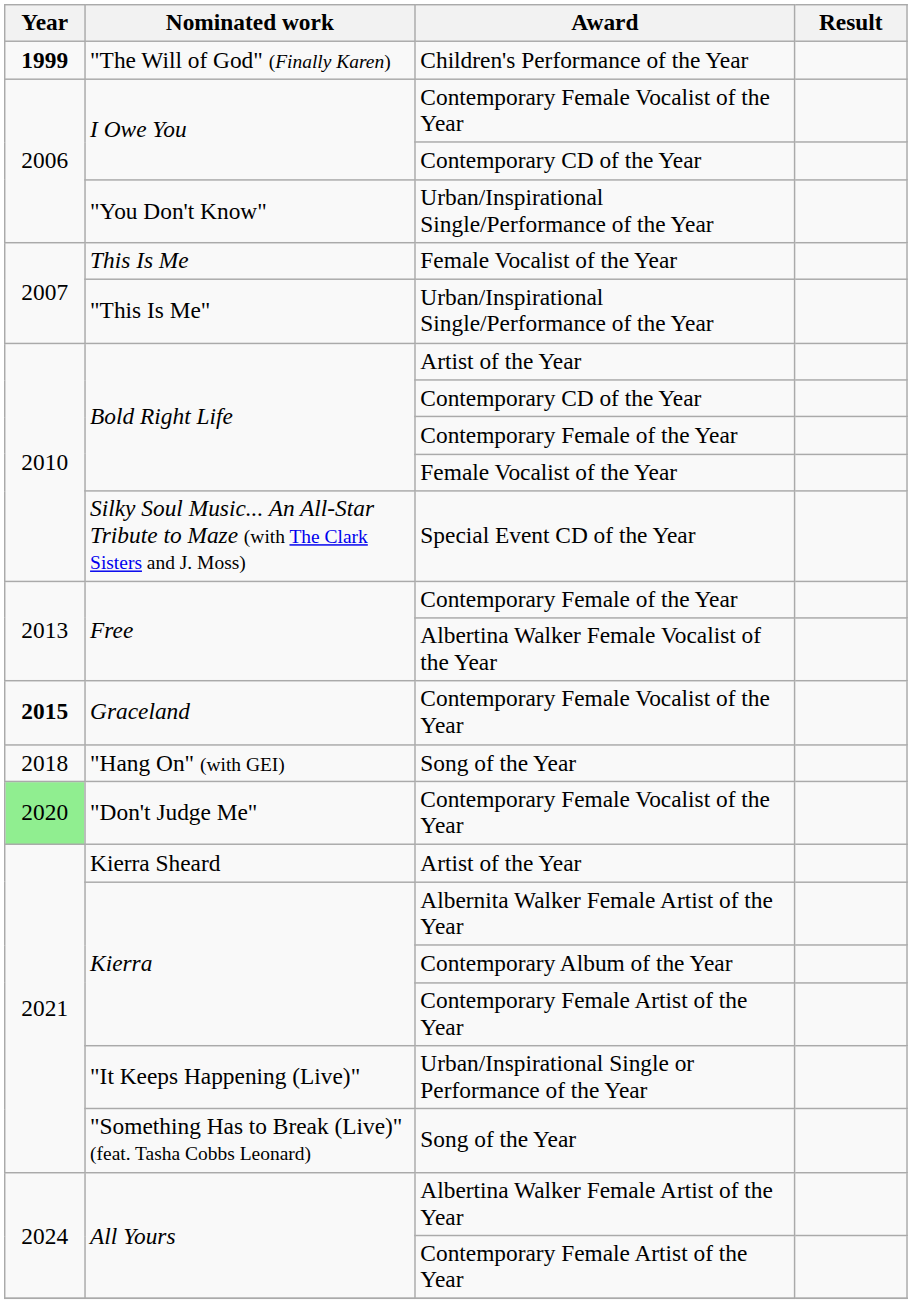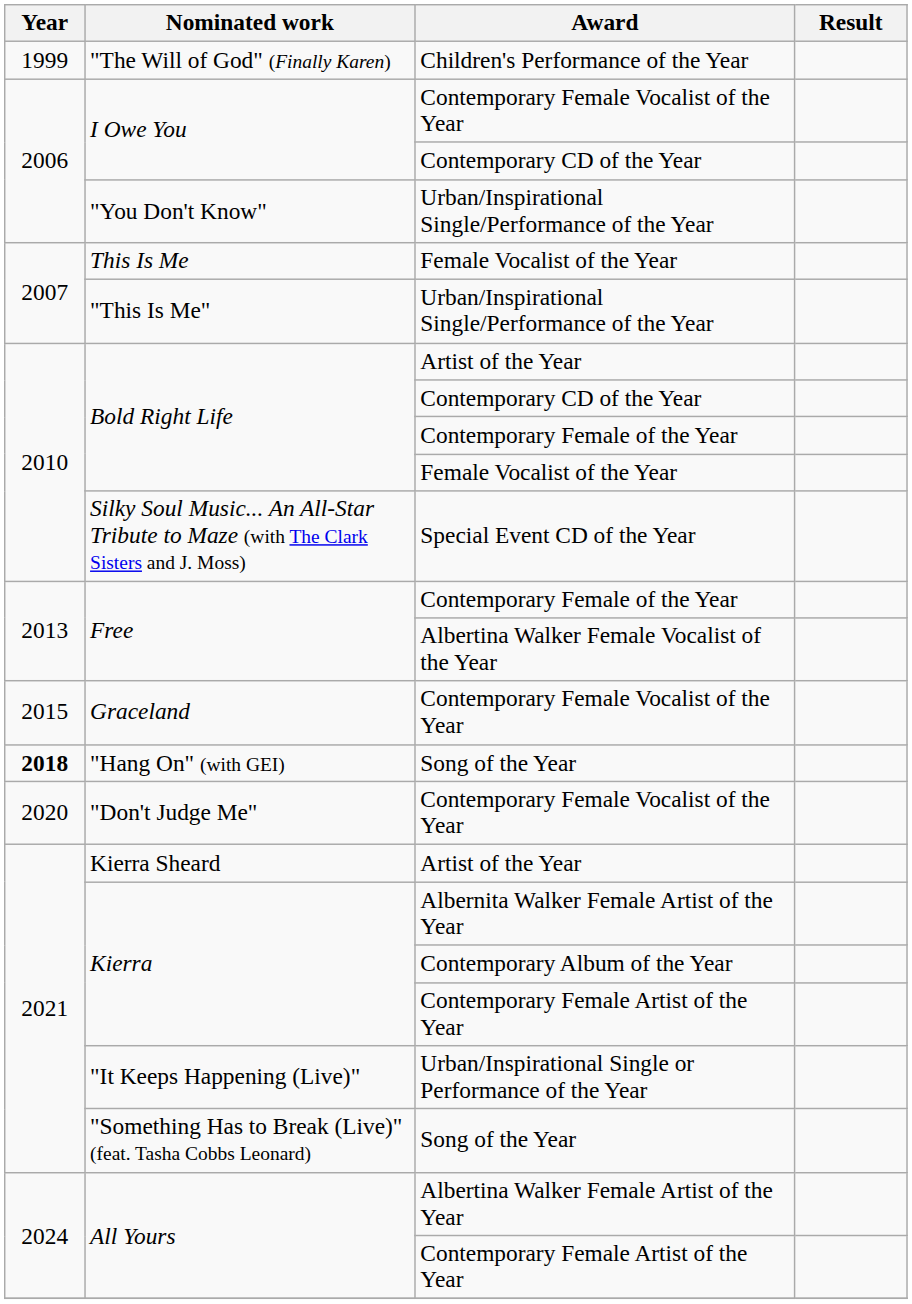(45, 60) bold -> (45, 60) normal
(45, 712) bold -> (45, 712) normal
(45, 762) normal -> (45, 762) bold
(45, 812) lightgreen background -> (45, 812) no background
